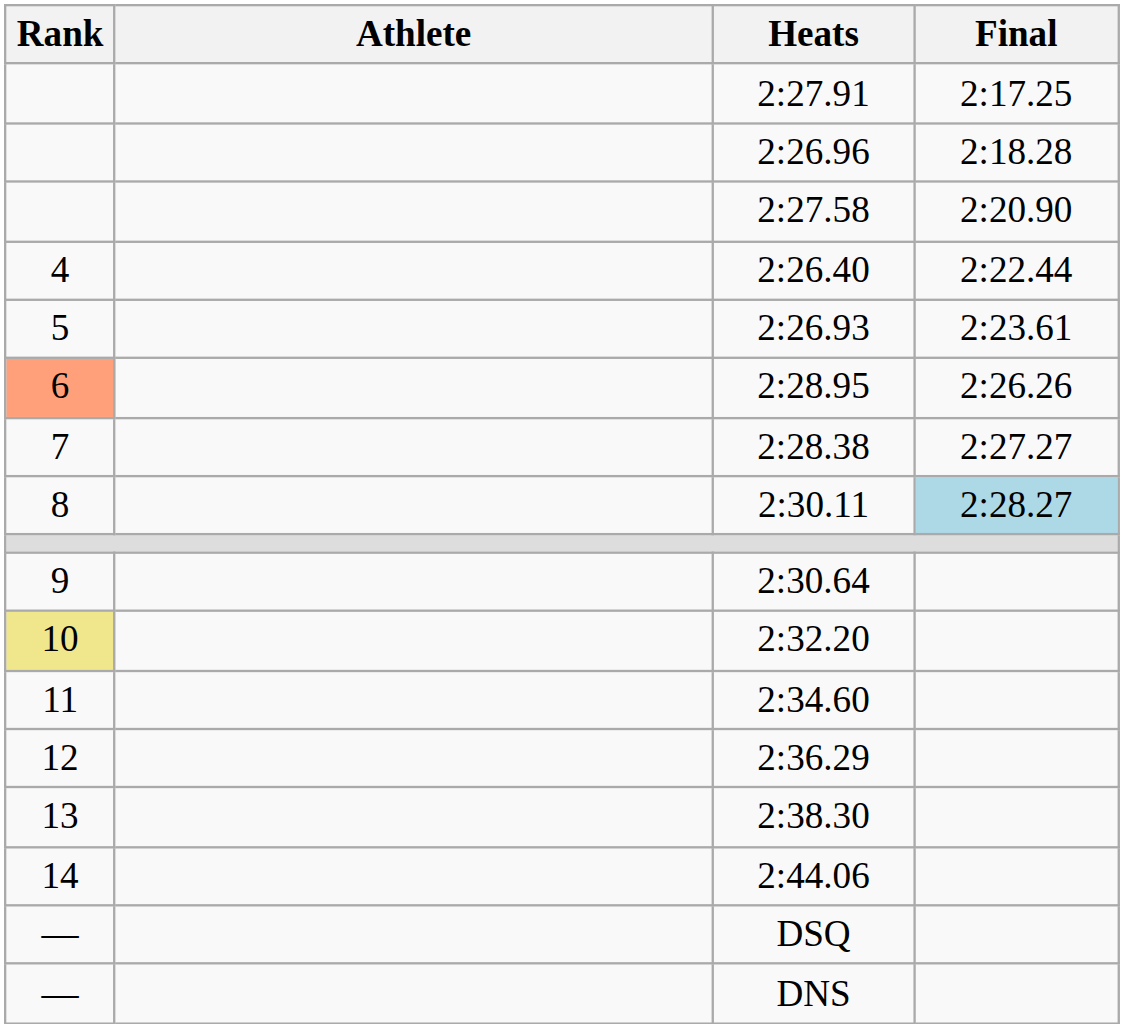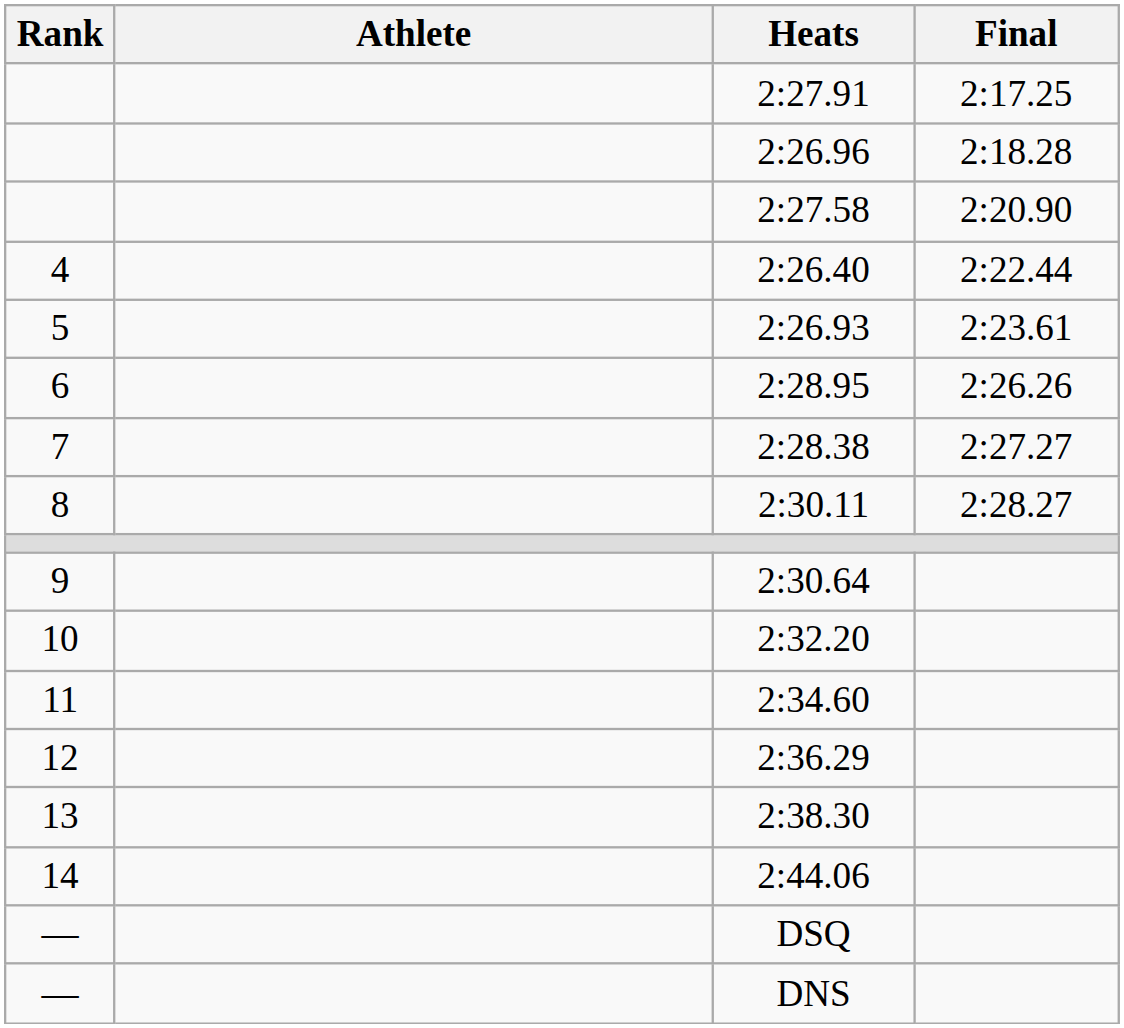(60, 387) lightsalmon background -> (60, 387) no background
(1016, 504) lightblue background -> (1016, 504) no background
(60, 639) khaki background -> (60, 639) no background
